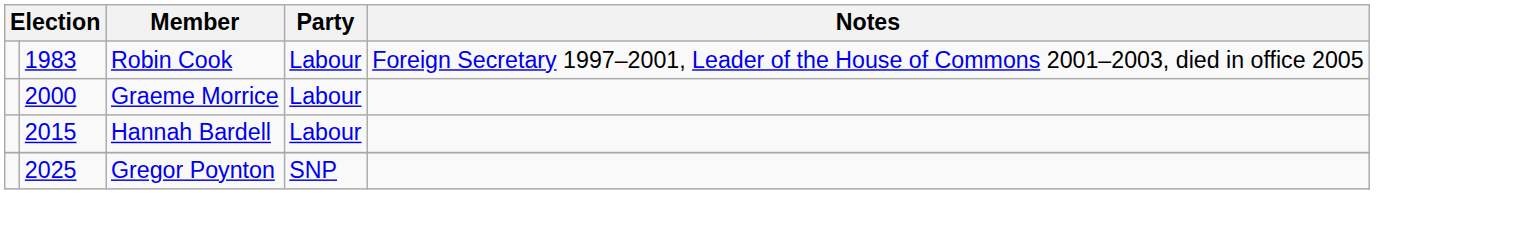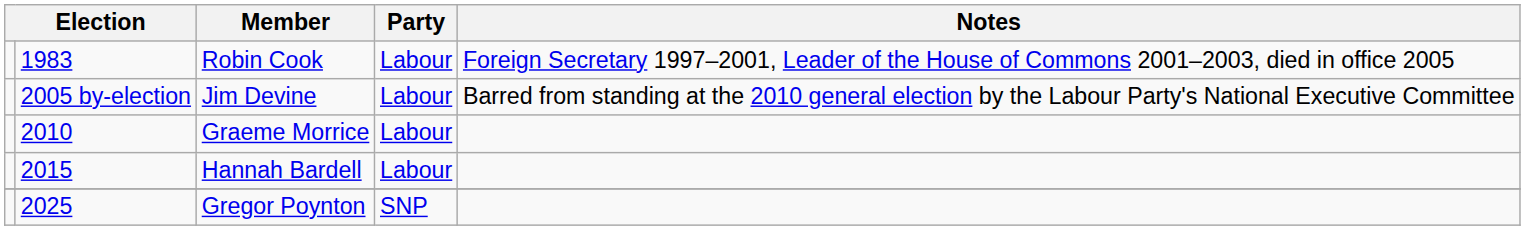+ row: (259, 96)
(51, 96) 2000 -> (47, 133) 2010
